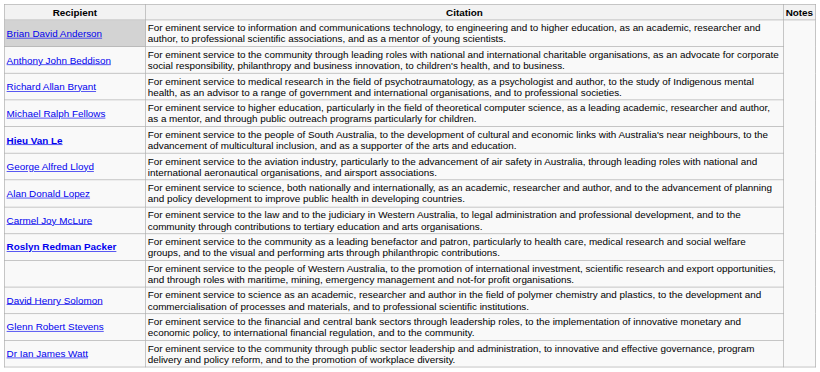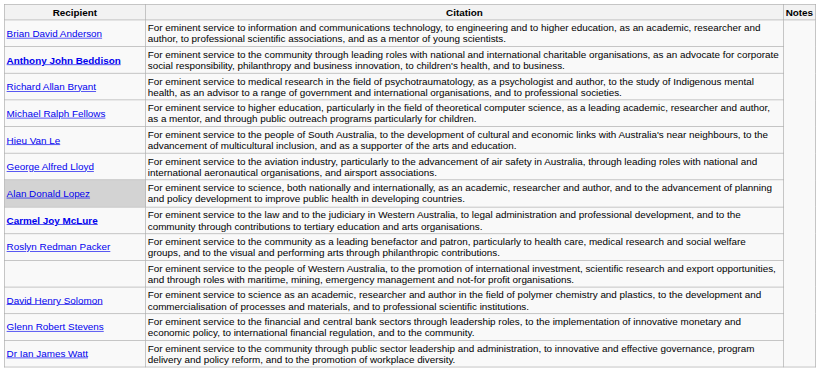(54, 33) lightgrey background -> (54, 33) no background
(59, 60) normal -> (64, 60) bold
(35, 140) bold -> (33, 140) normal
(48, 194) no background -> (48, 194) lightgrey background
(49, 220) normal -> (52, 220) bold
(61, 247) bold -> (58, 247) normal
